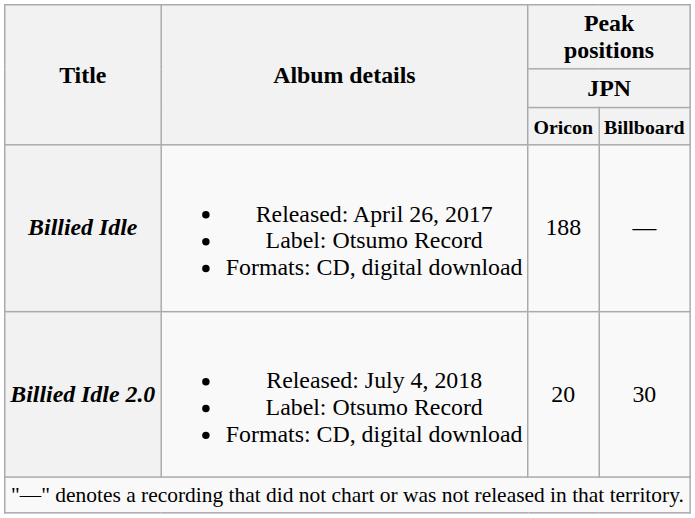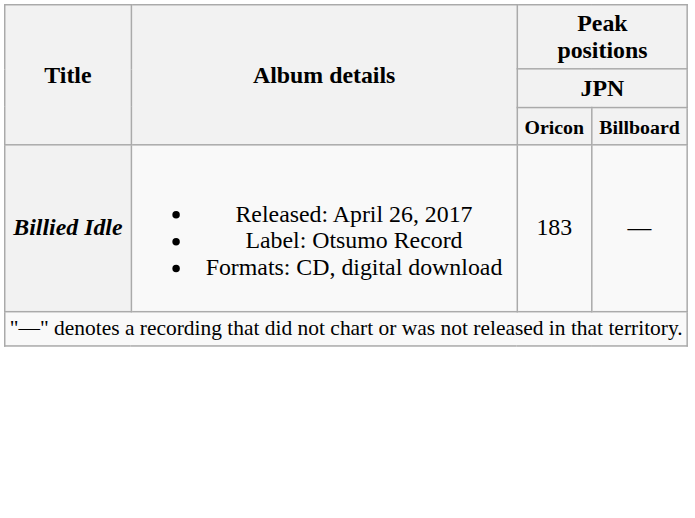(563, 227) 188 -> (554, 227) 183
- row: (83, 393)
